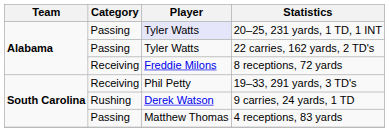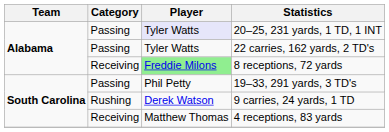(180, 65) no background -> (180, 65) lightgreen background
(115, 83) Receiving -> (110, 83) Passing
(110, 118) Passing -> (115, 118) Receiving
